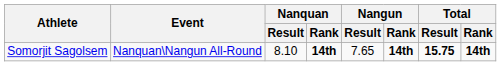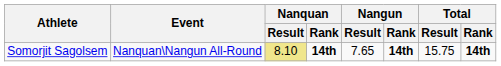(286, 52) no background -> (286, 52) khaki background
(440, 52) bold -> (440, 52) normal
